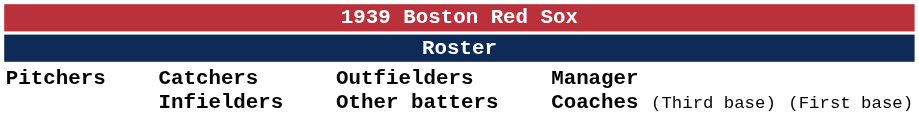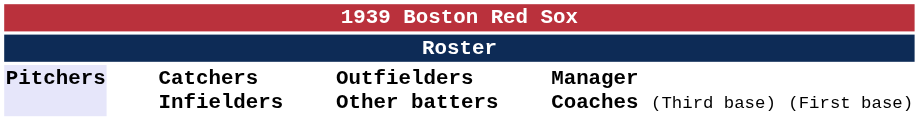(56, 79) no background -> (56, 79) lavender background
